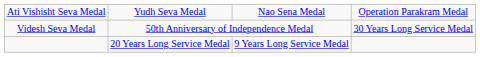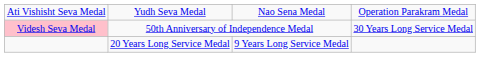(56, 28) no background -> (56, 28) pink background
